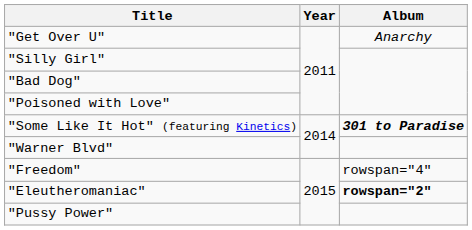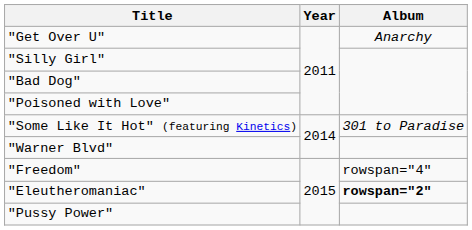(403, 126) bold -> (403, 126) normal
